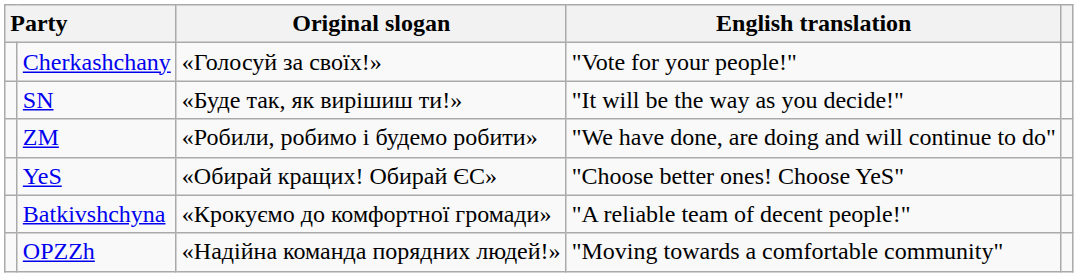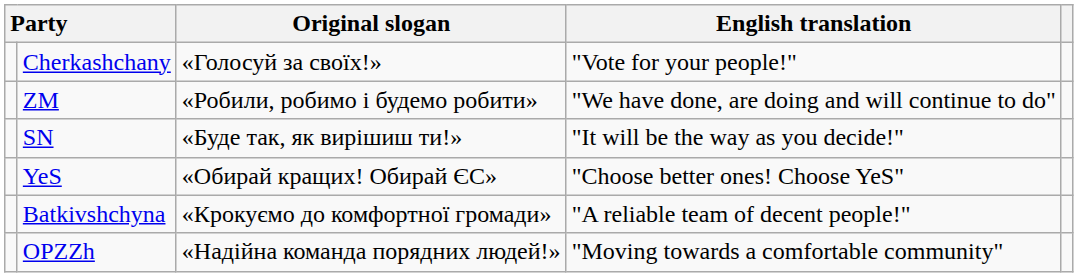rows swapped: (38, 99) <-> (41, 137)
